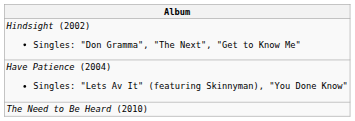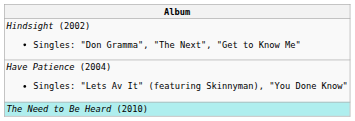(77, 109) no background -> (77, 109) paleturquoise background
